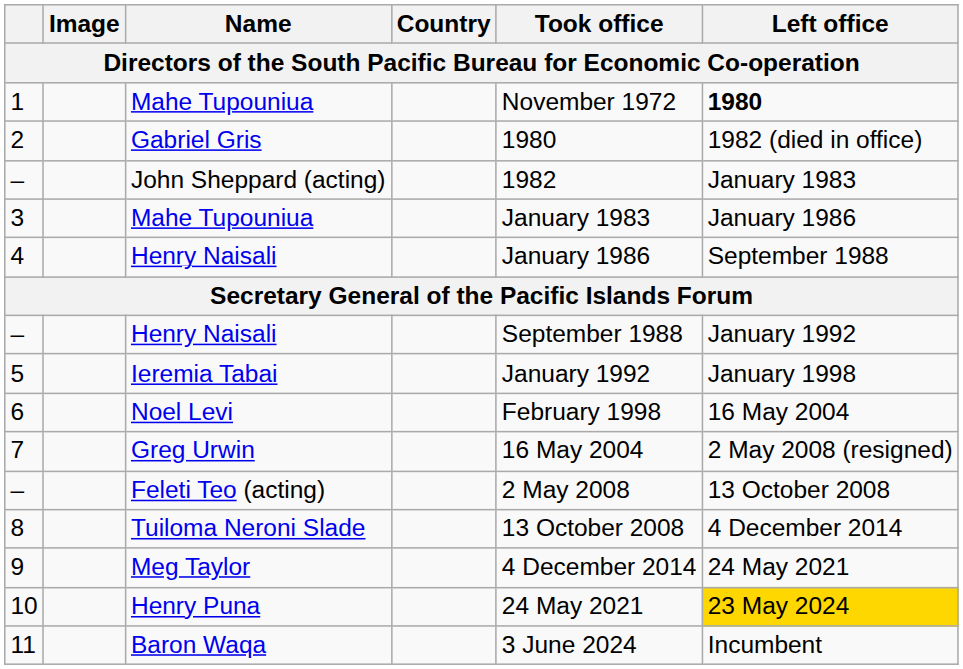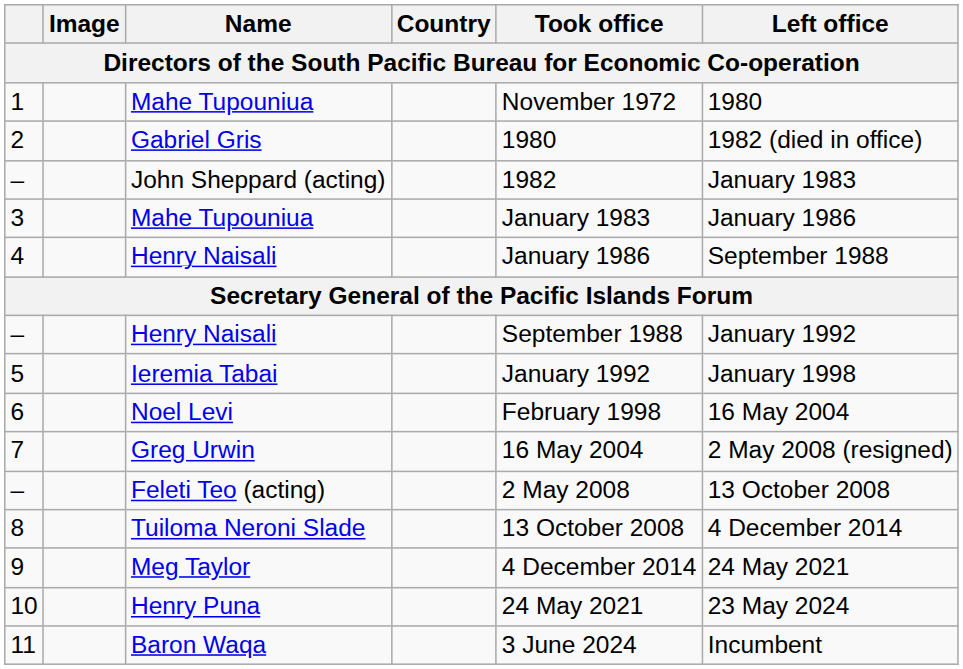(735, 101) bold -> (735, 101) normal
(779, 606) gold background -> (779, 606) no background
